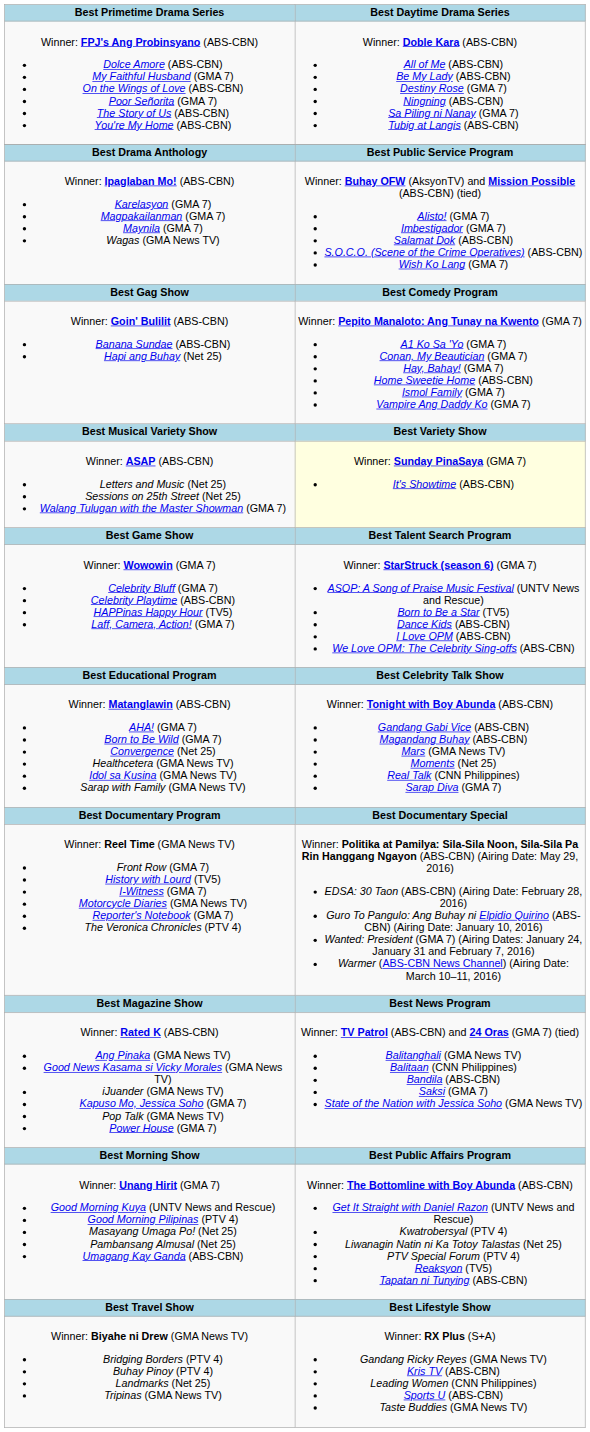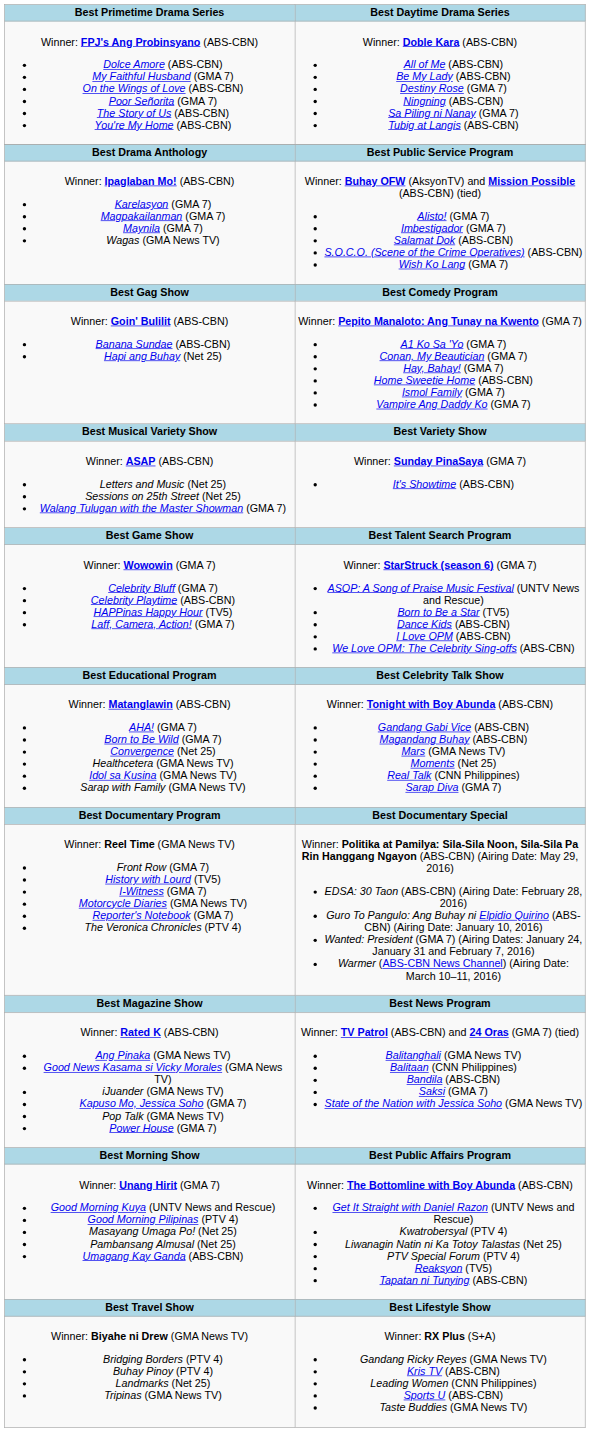(440, 473) lightyellow background -> (440, 473) no background
